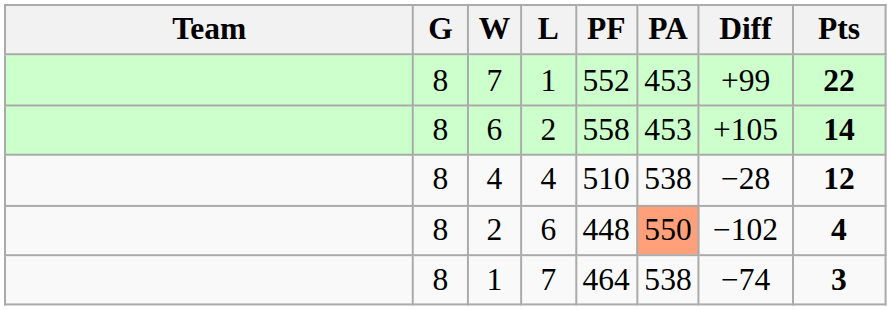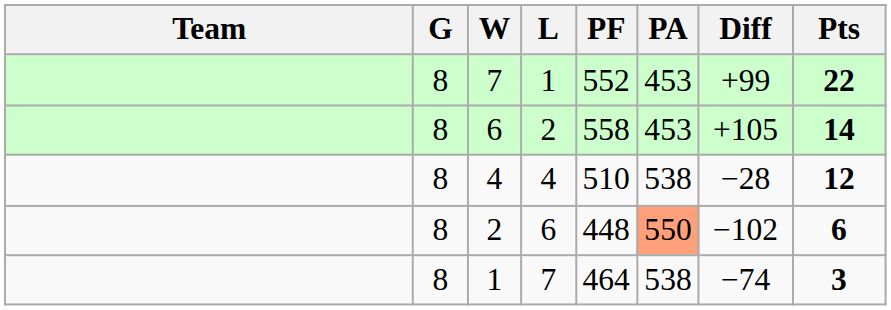(839, 229) 4 -> (839, 229) 6
